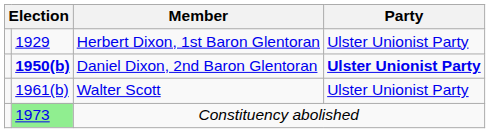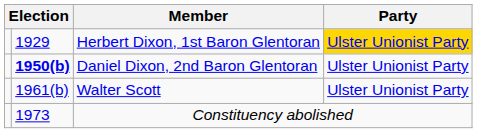(398, 41) no background -> (398, 41) gold background
(404, 66) bold -> (398, 66) normal
(32, 115) lightgreen background -> (32, 115) no background
